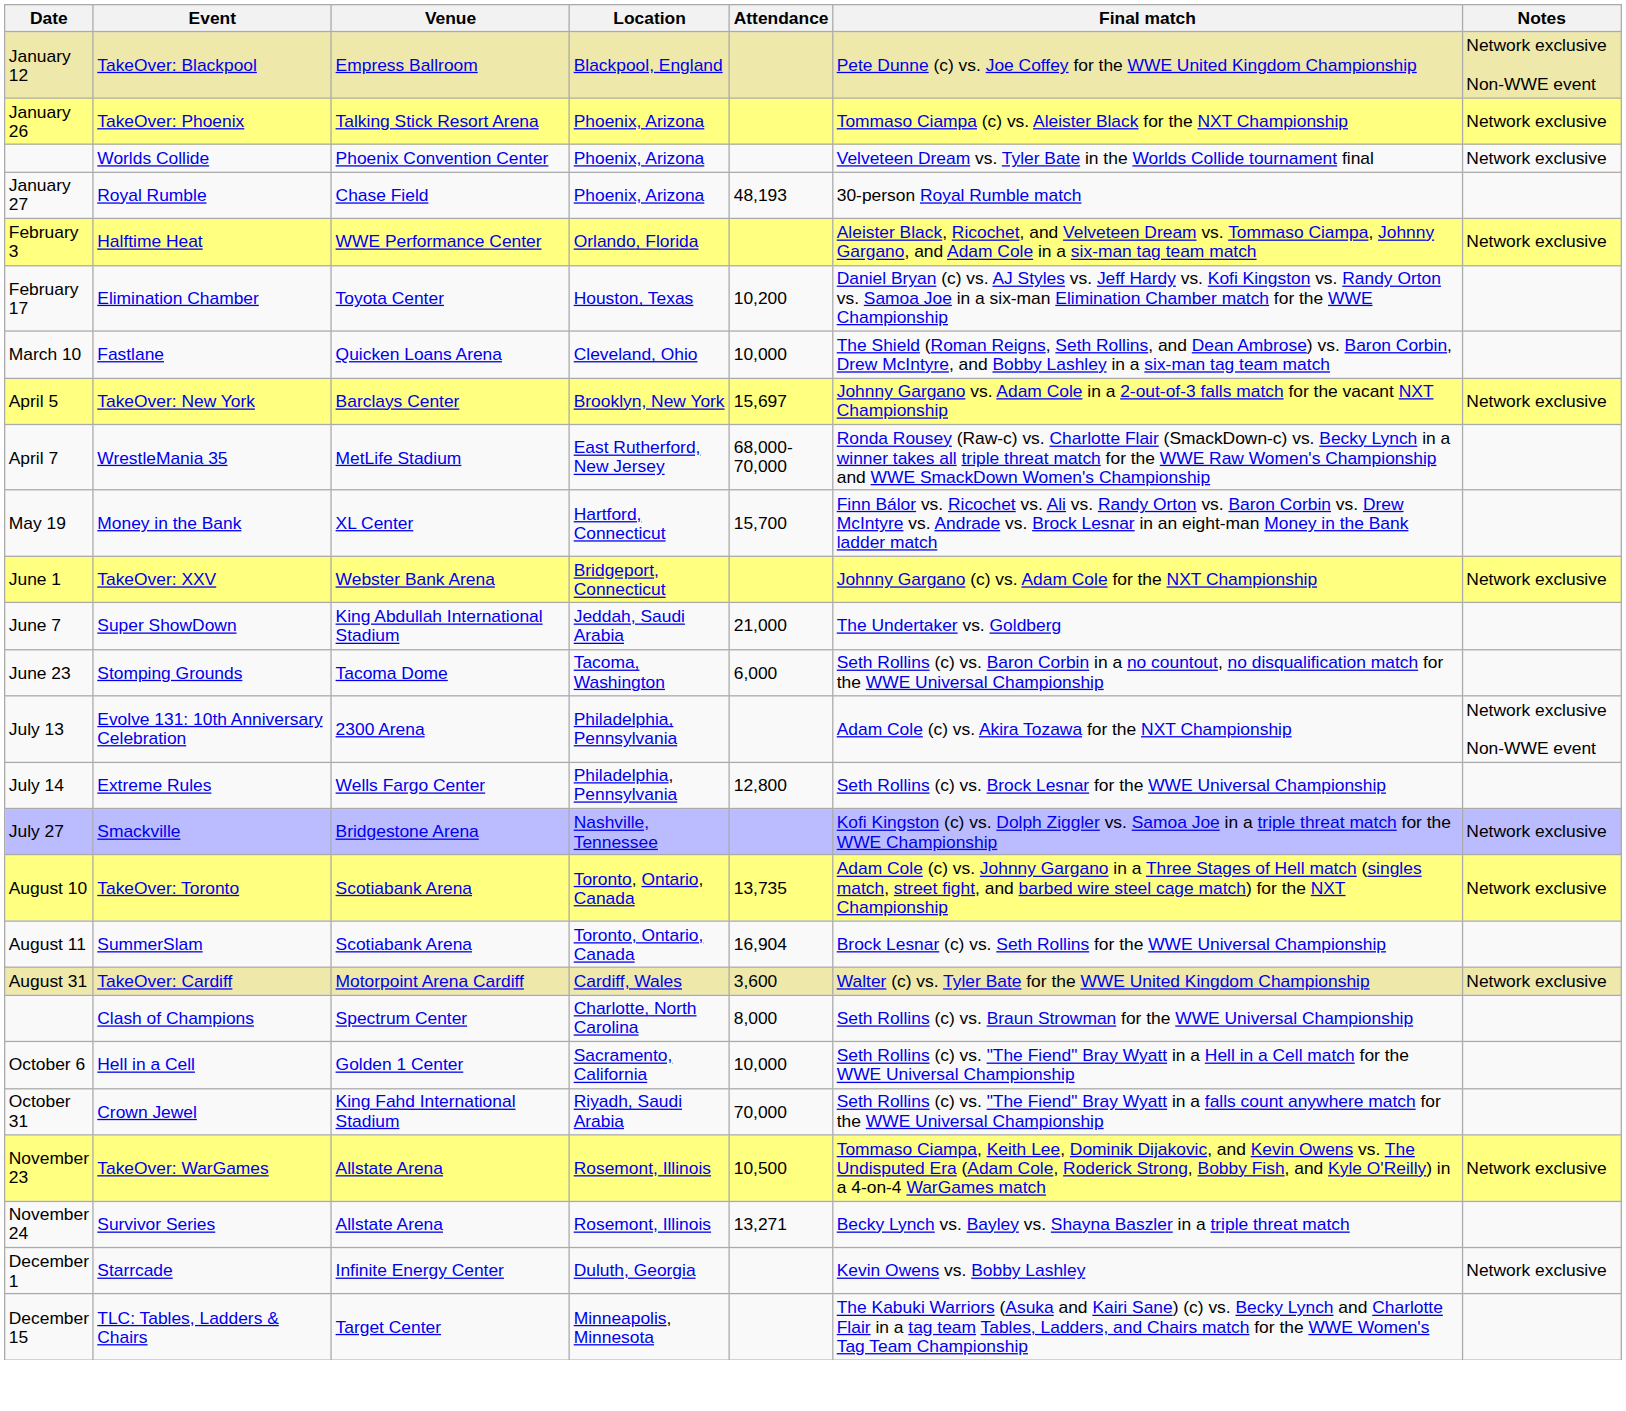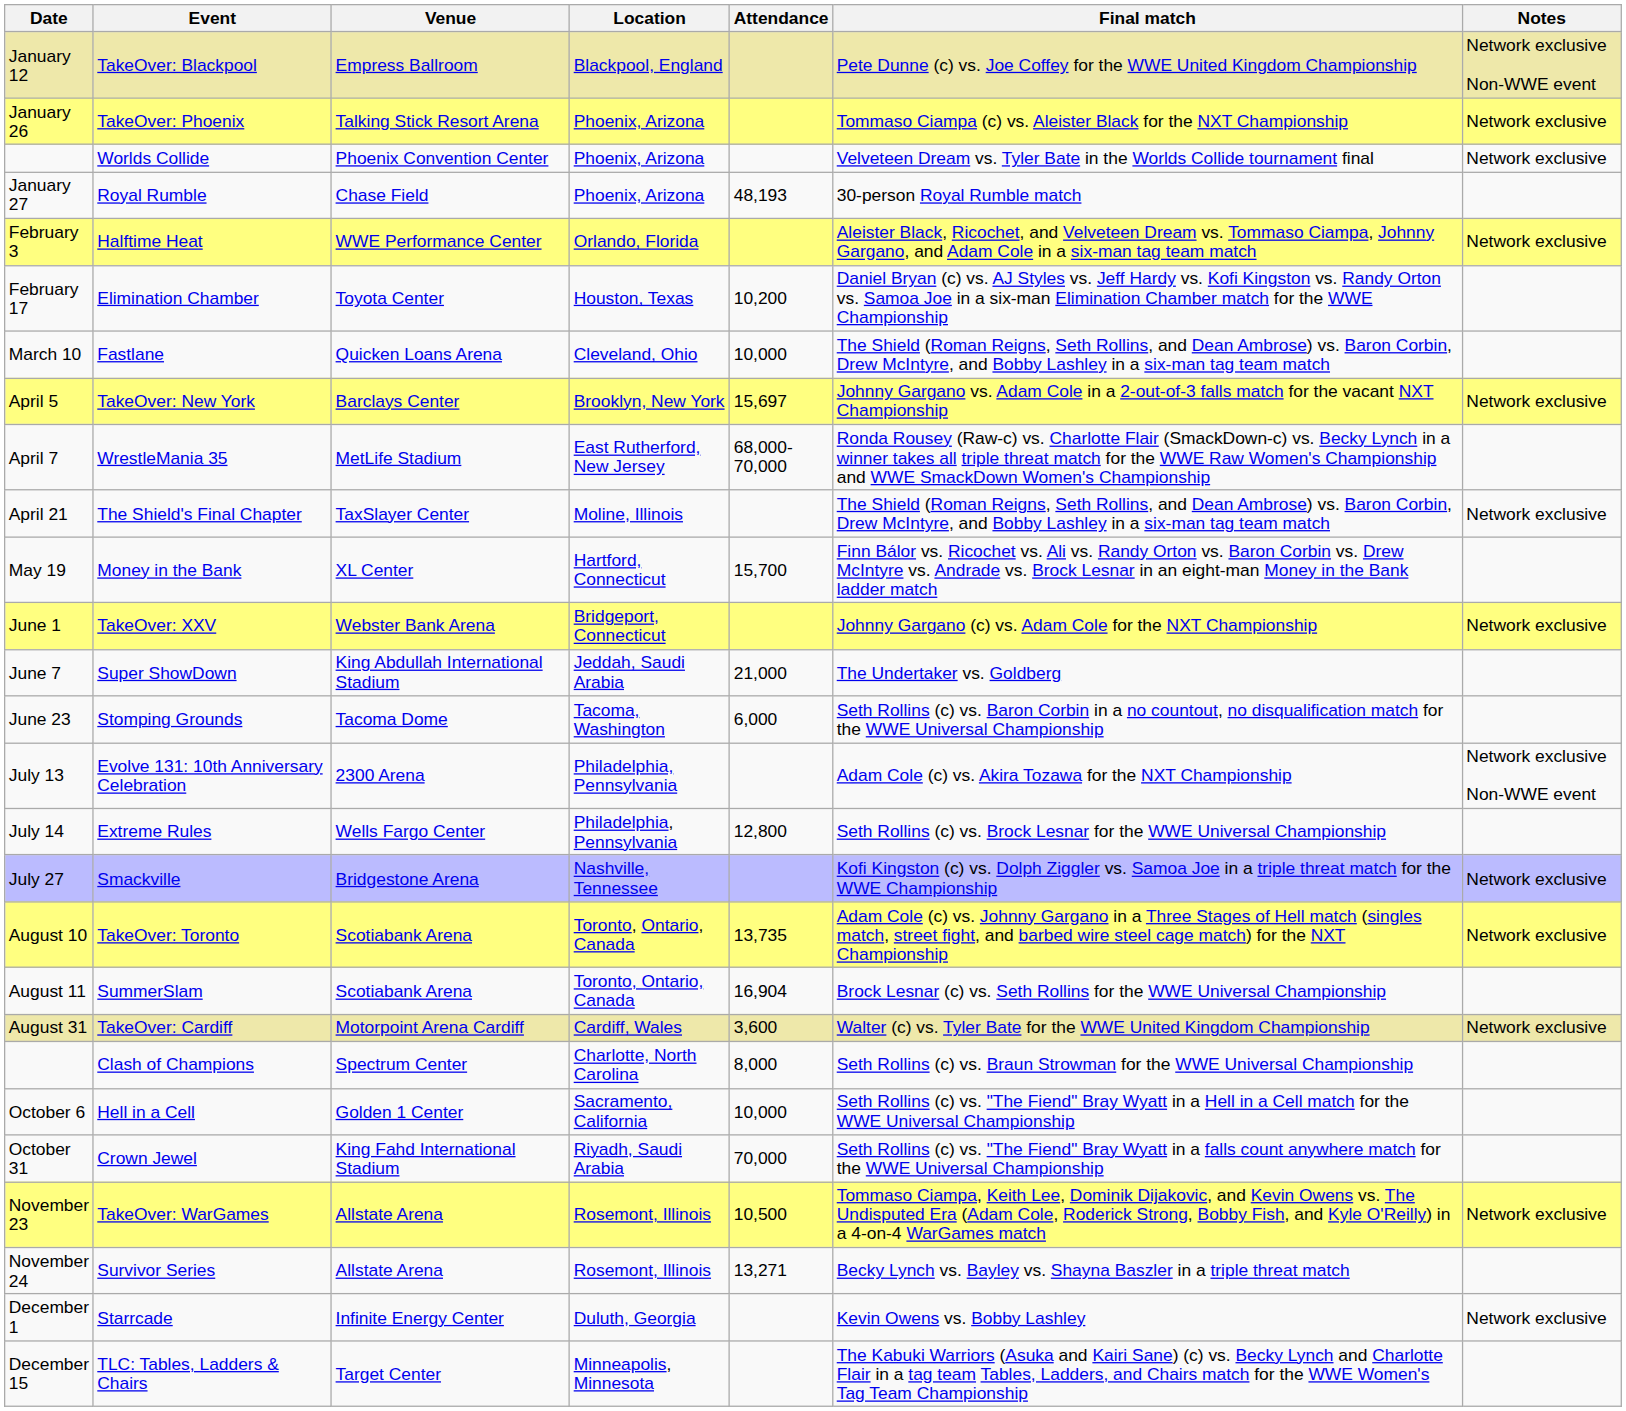+ row: (200, 513)
